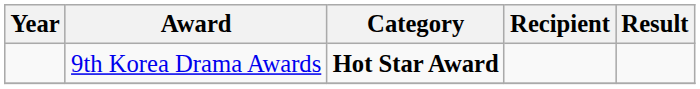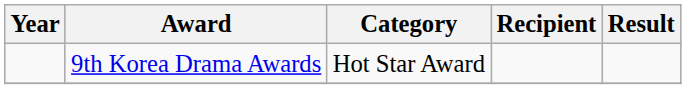(416, 63) bold -> (409, 63) normal
